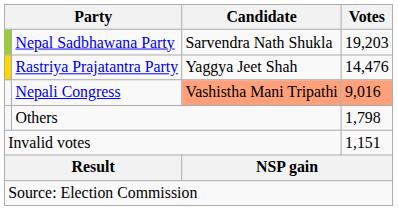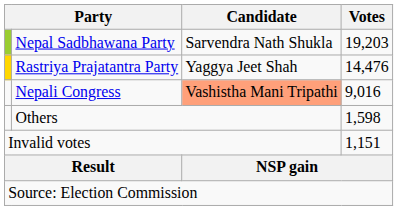(363, 92) lightsalmon background -> (363, 92) no background
(363, 117) 1,798 -> (363, 117) 1,598
